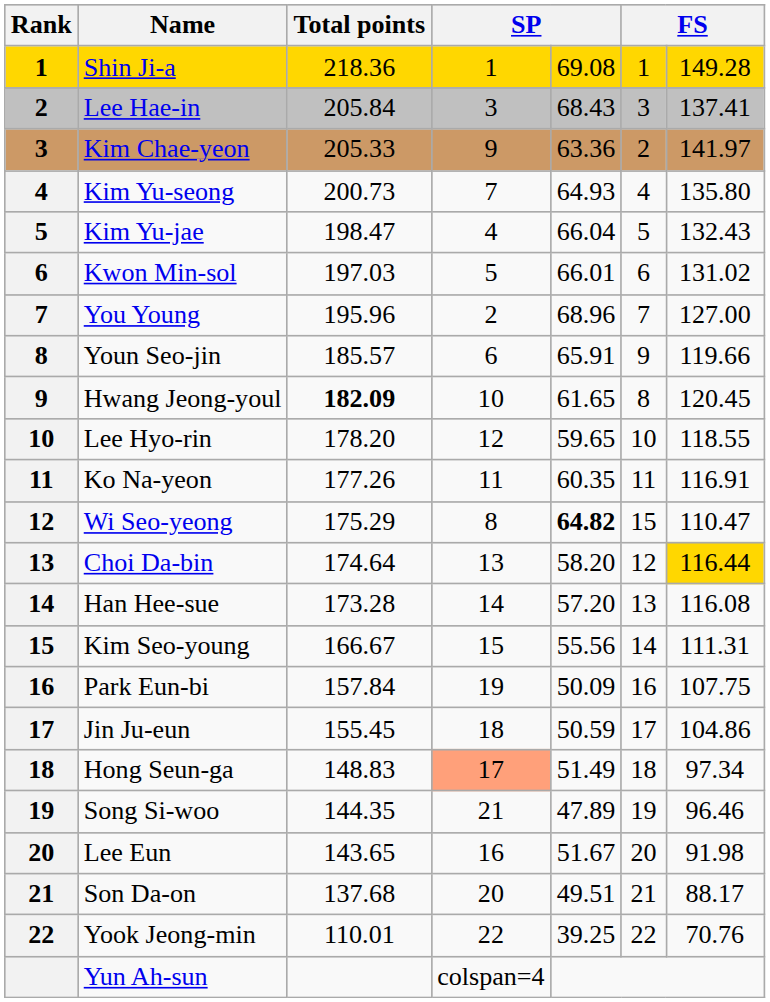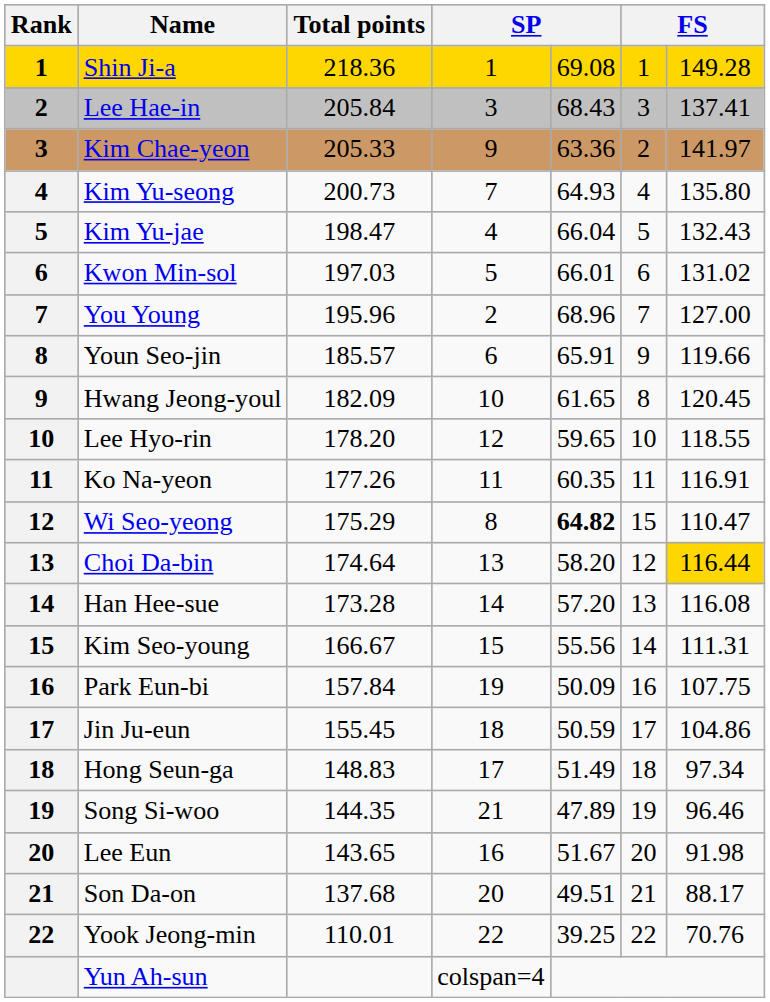(359, 397) bold -> (359, 397) normal
(491, 769) lightsalmon background -> (491, 769) no background
